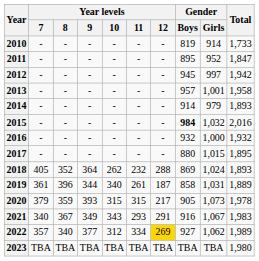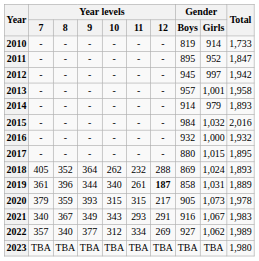(188, 122) bold -> (188, 122) normal
(163, 185) normal -> (163, 185) bold
(163, 232) gold background -> (163, 232) no background
